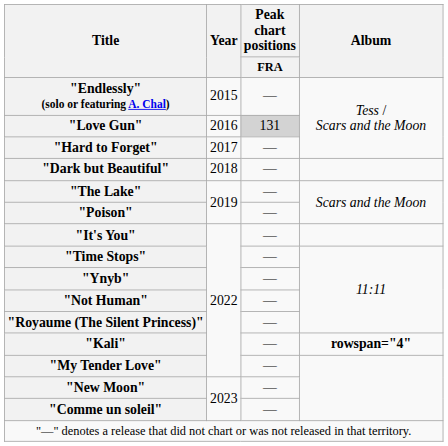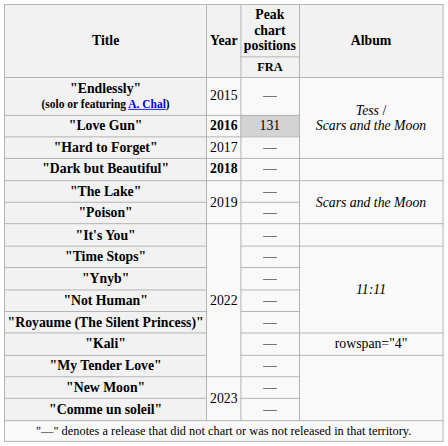(224, 125) normal -> (224, 125) bold
(224, 169) normal -> (224, 169) bold
(371, 344) bold -> (371, 344) normal
